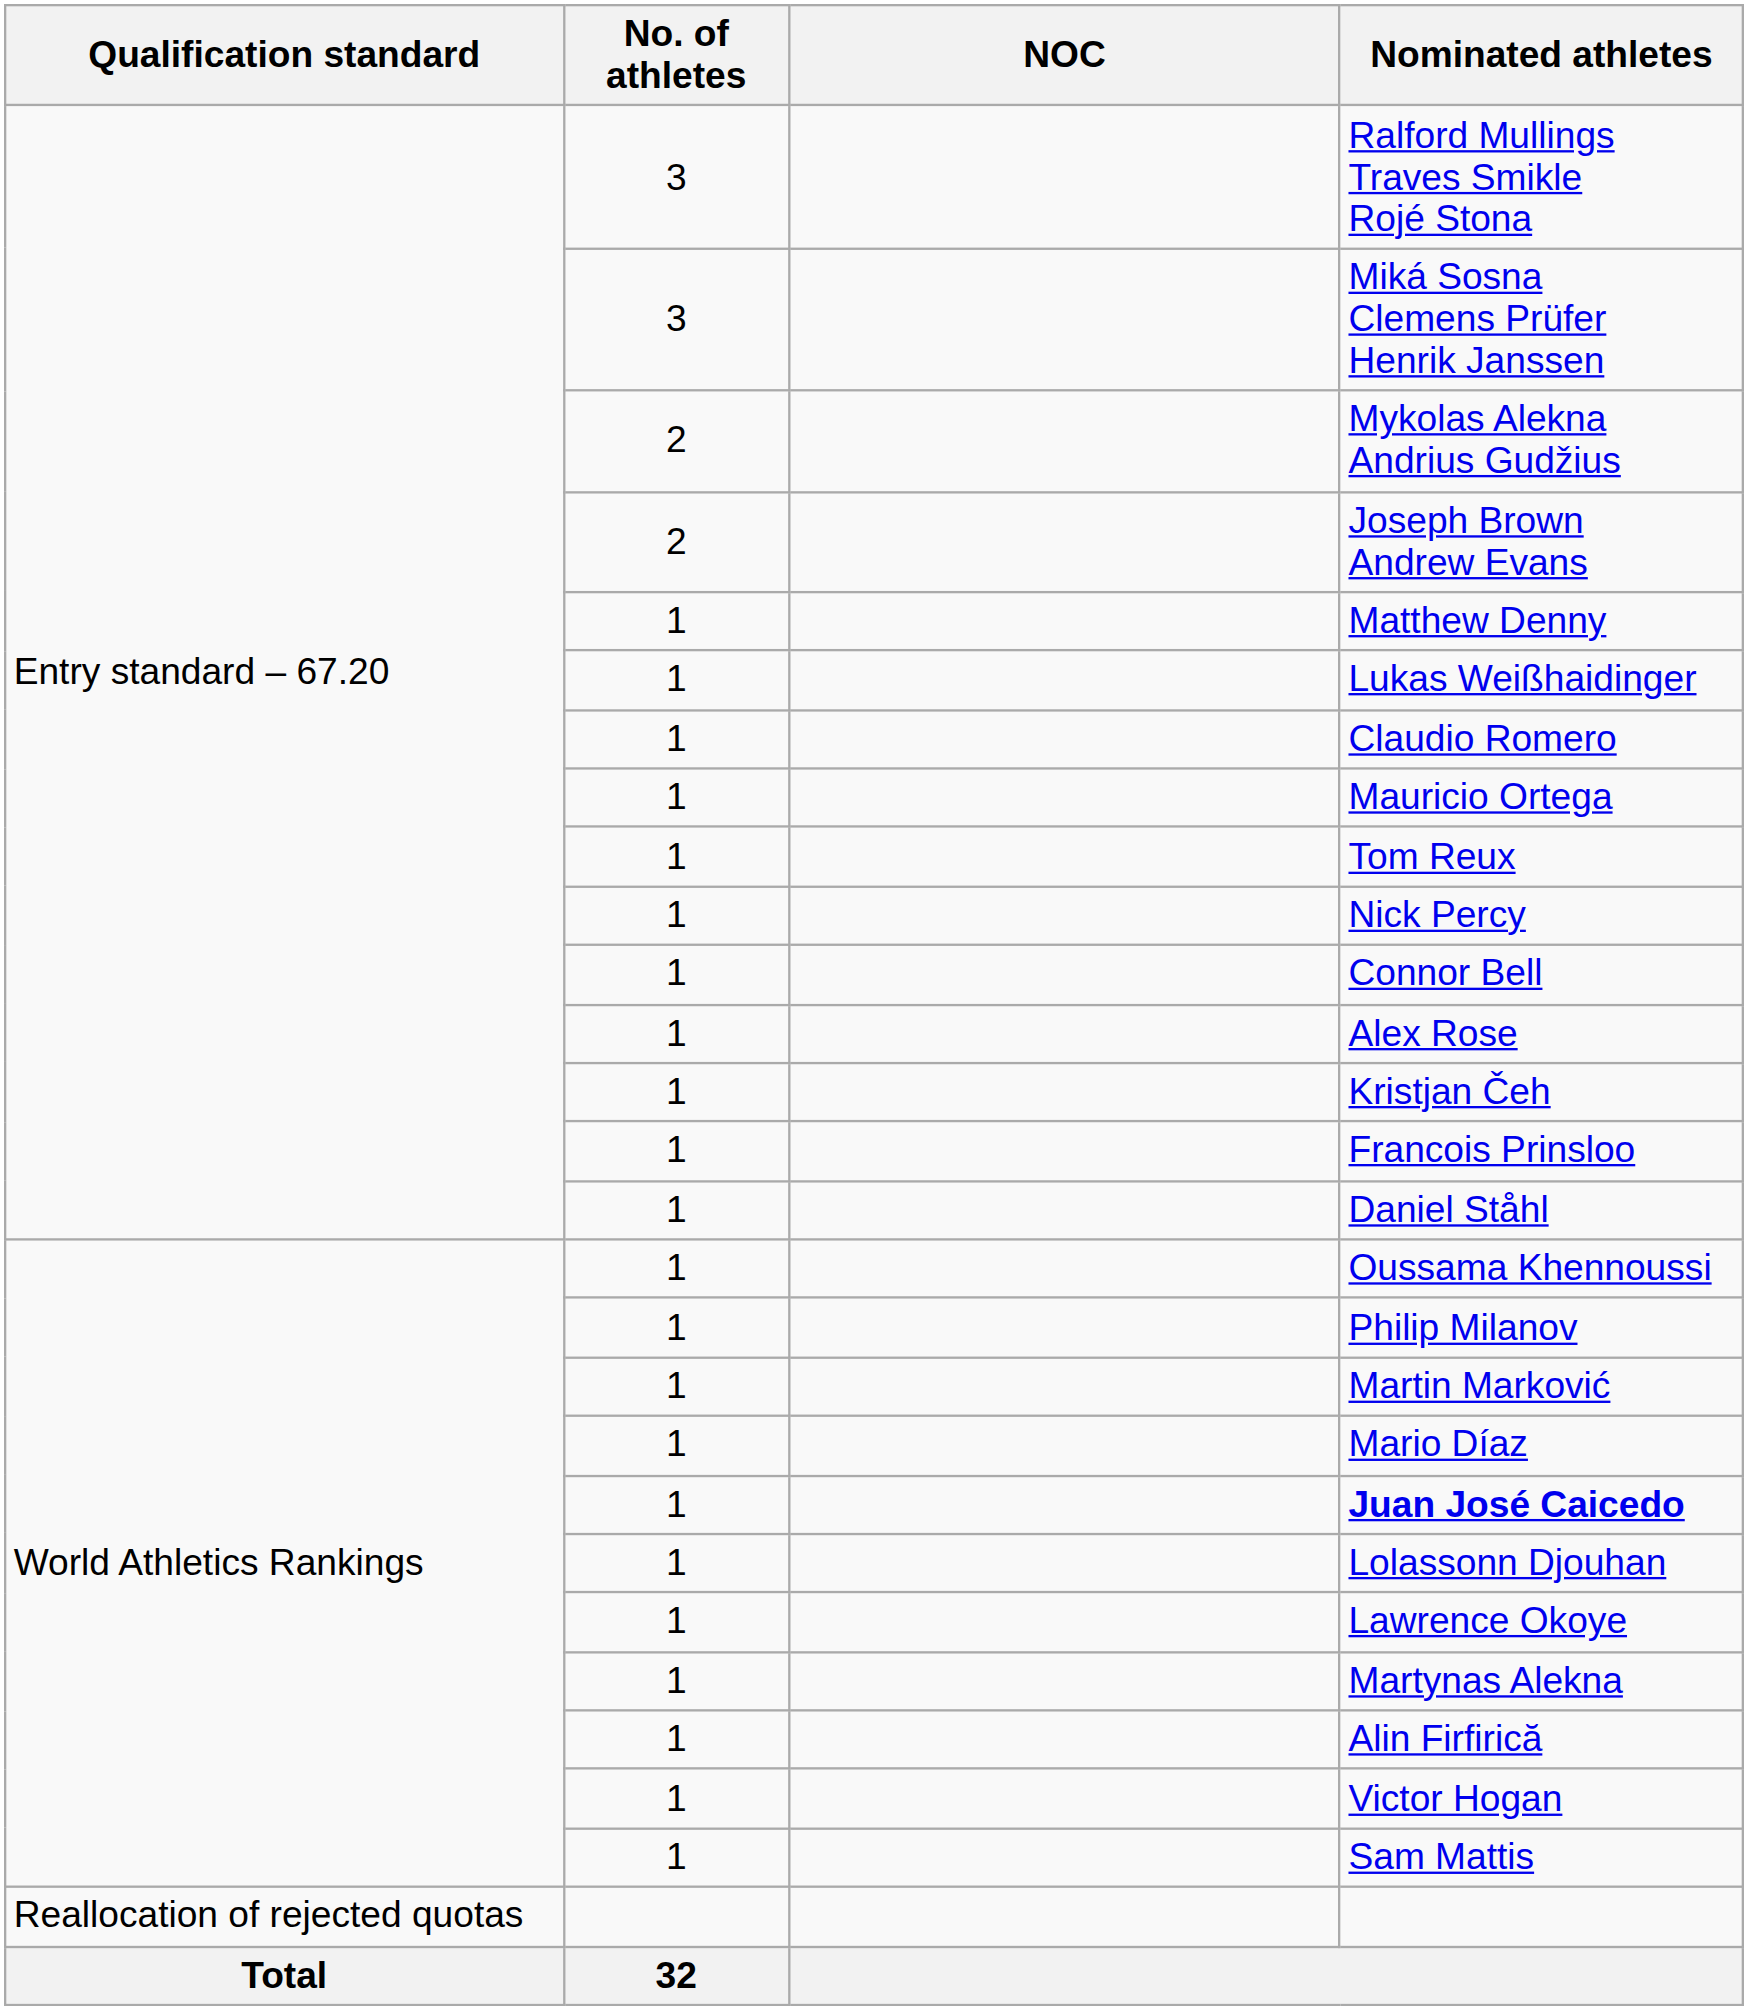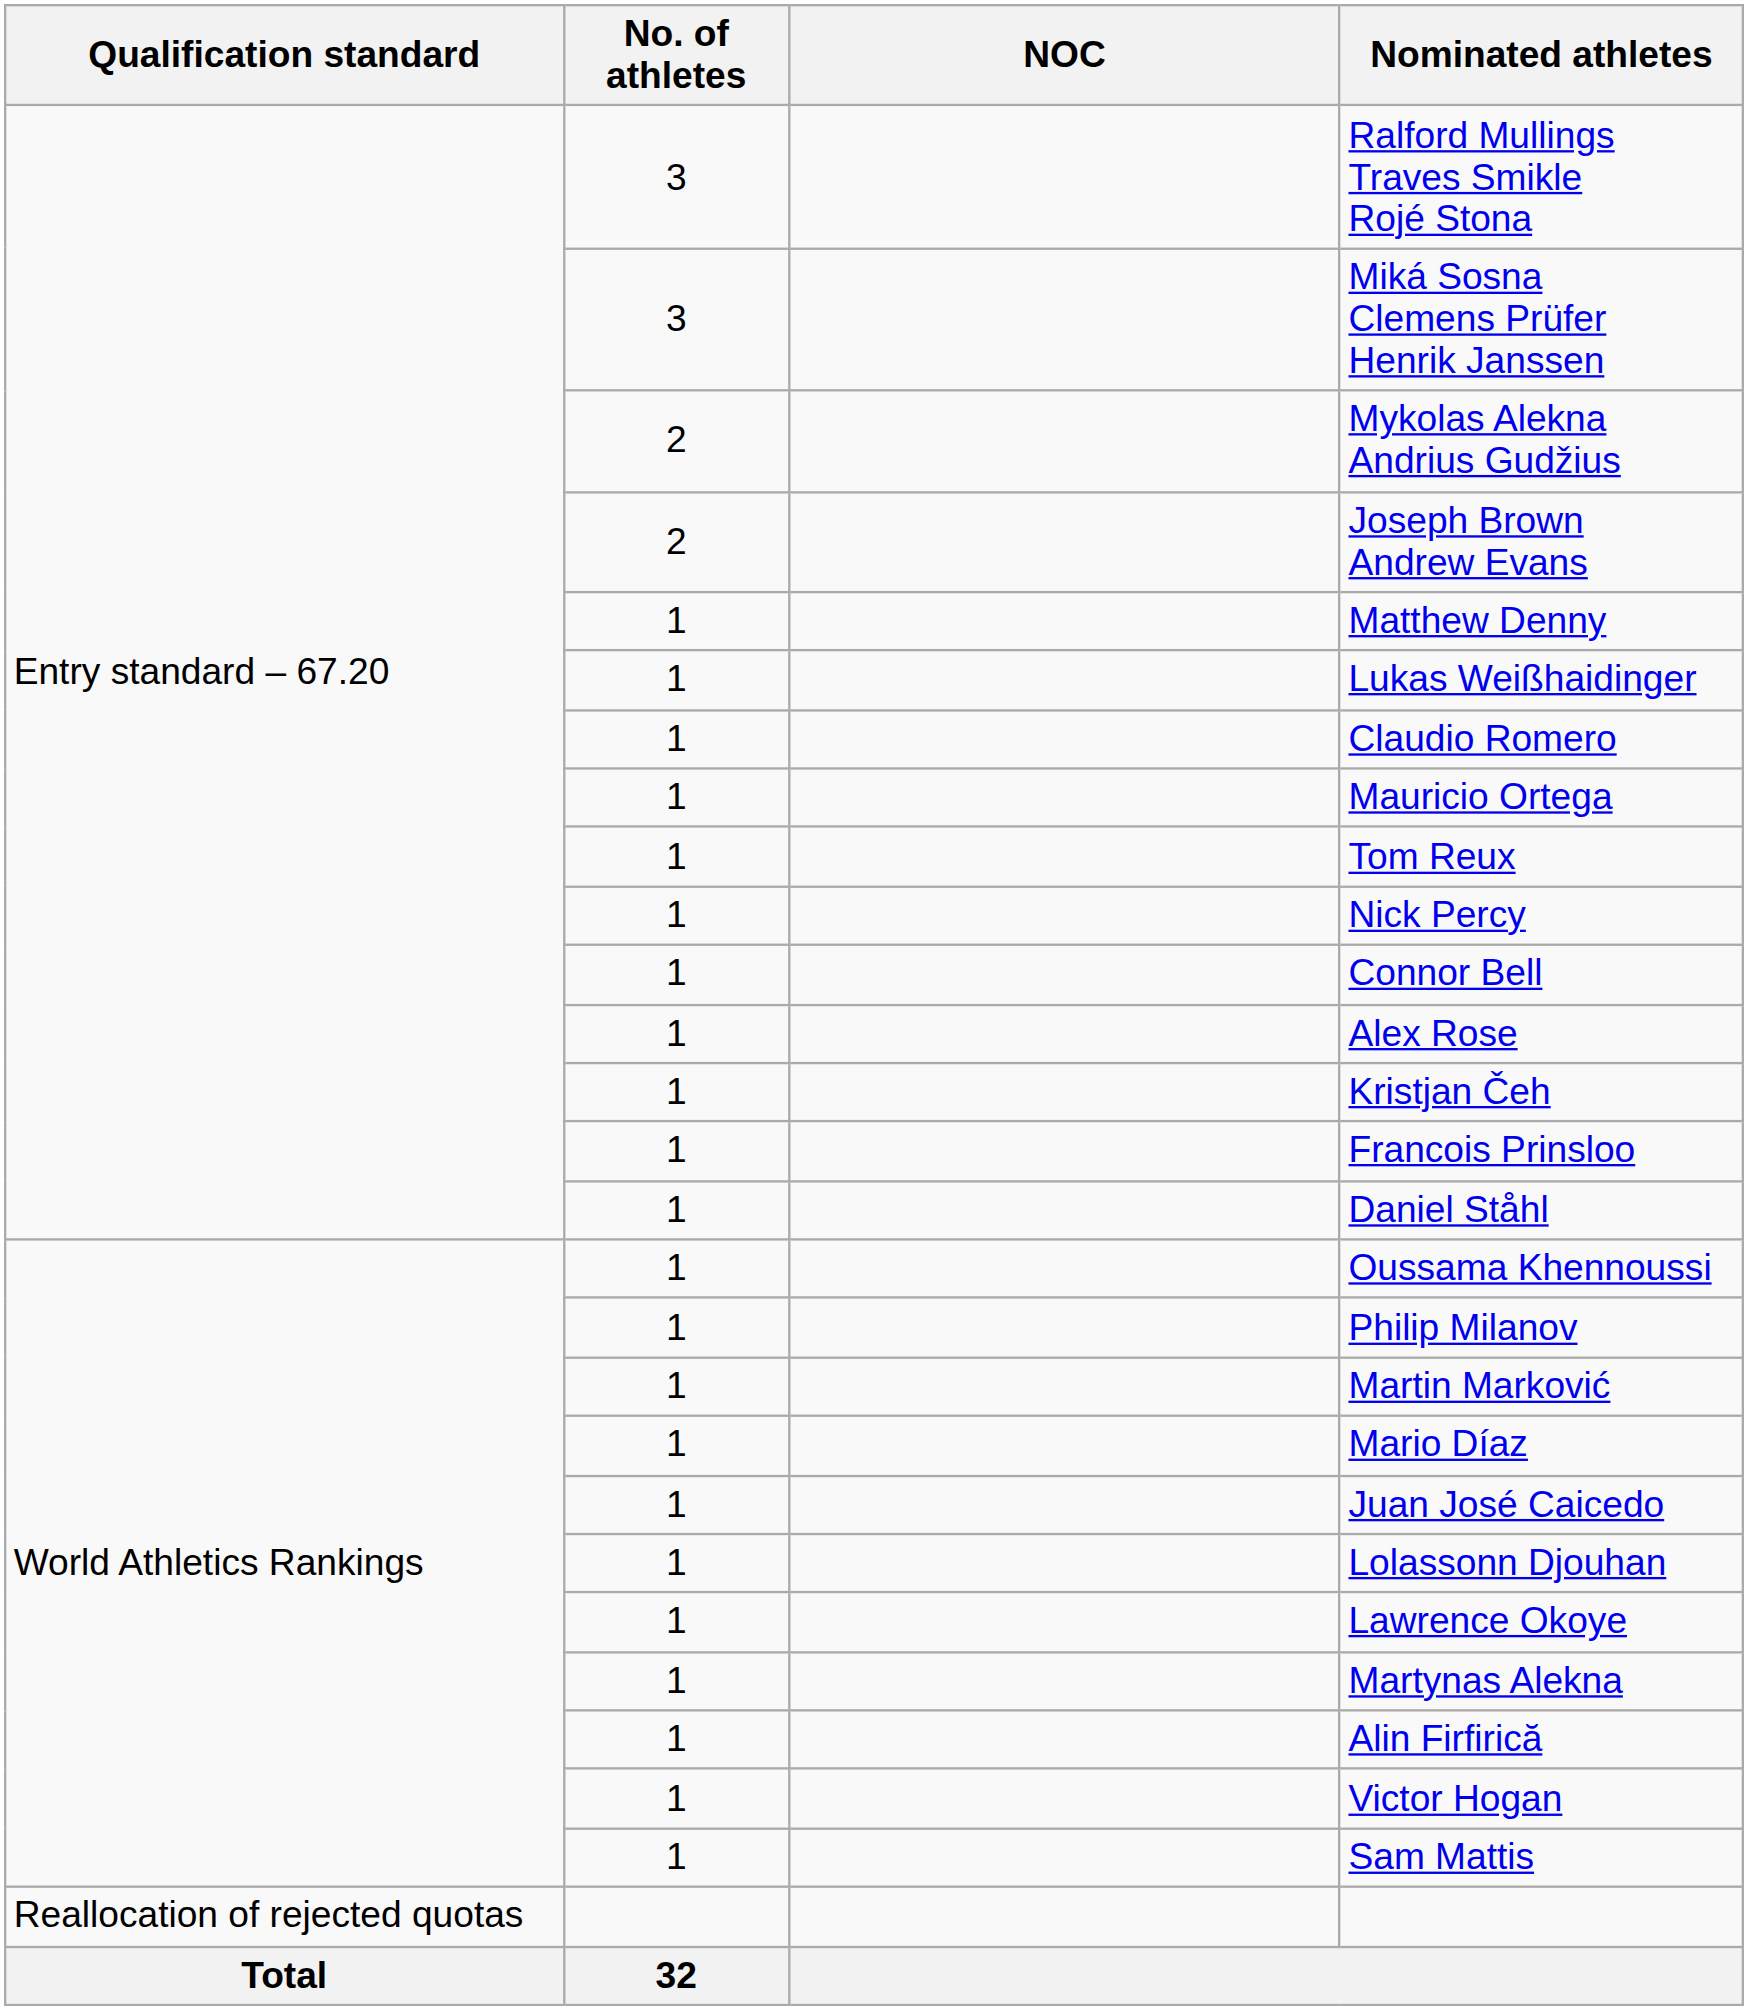(1517, 1503) bold -> (1506, 1503) normal
